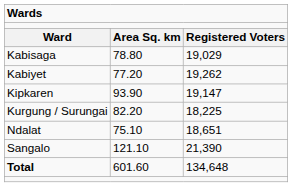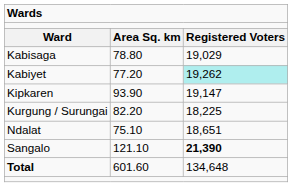(204, 74) no background -> (204, 74) paleturquoise background
(204, 148) normal -> (204, 148) bold
